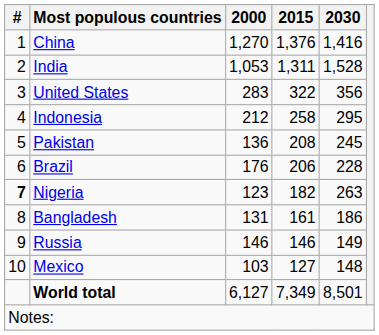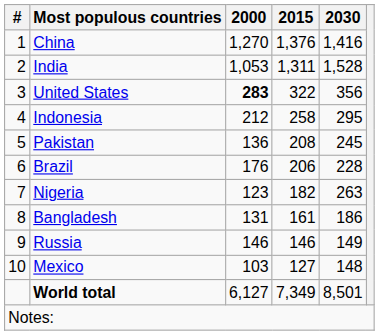(255, 93) normal -> (255, 93) bold
(21, 193) bold -> (21, 193) normal
